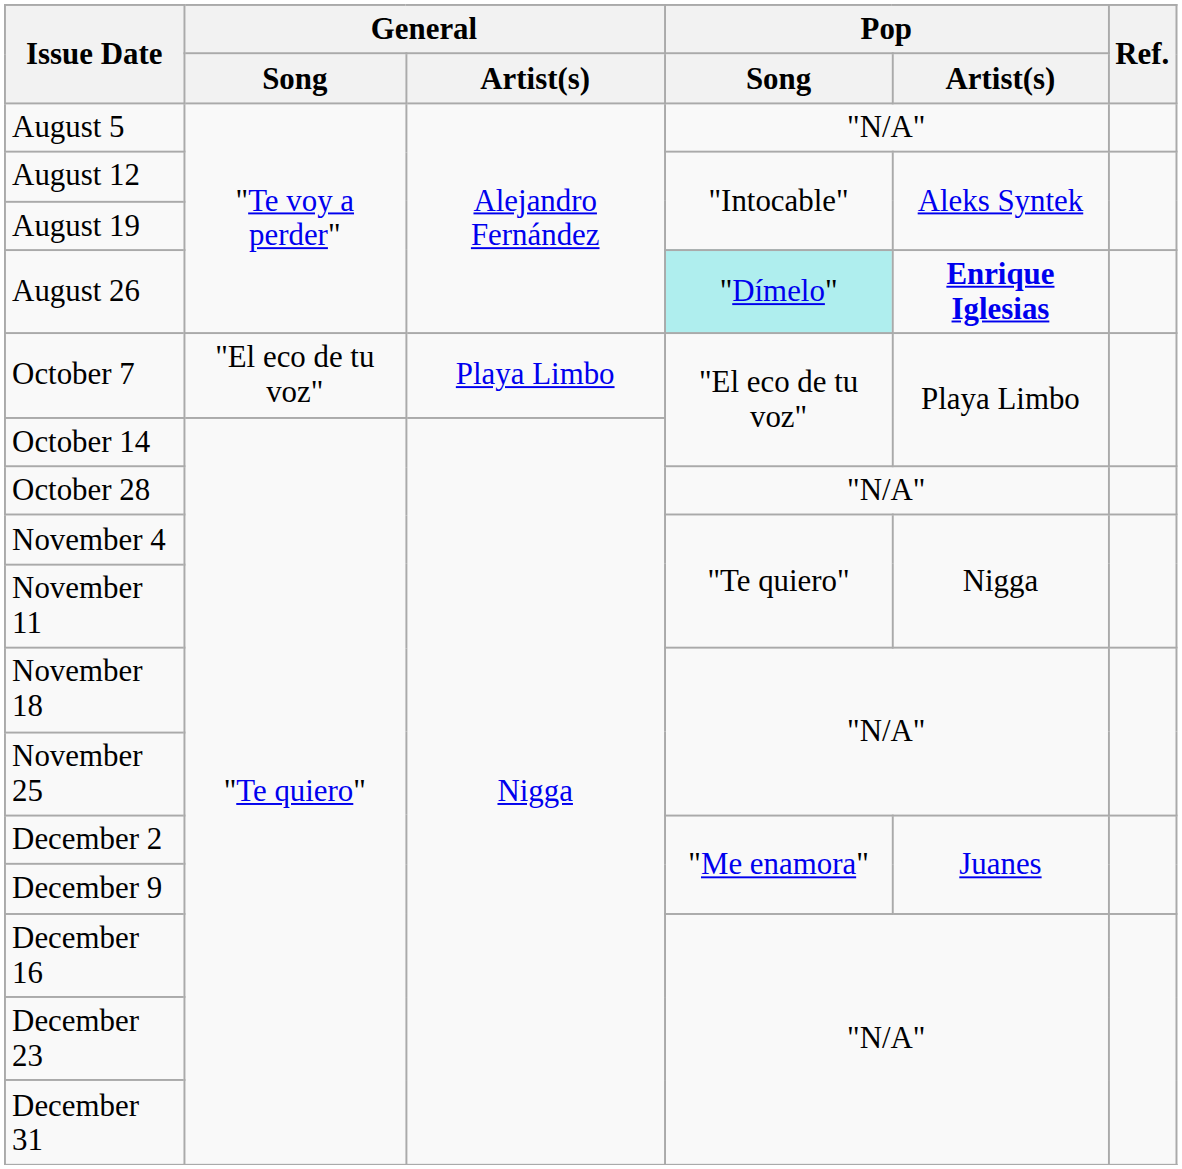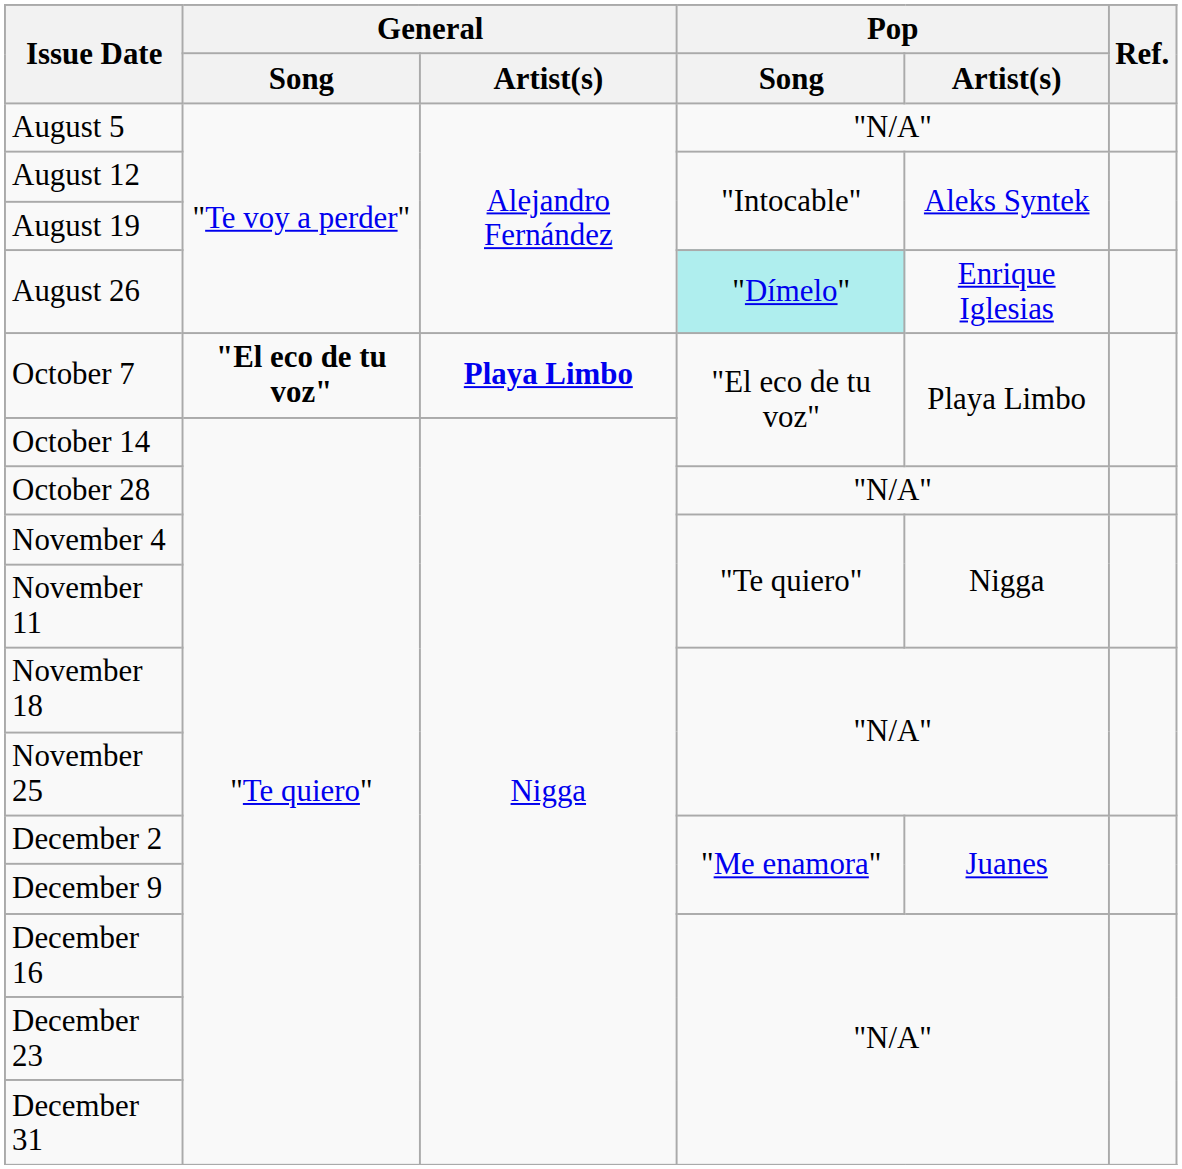(1000, 291) bold -> (1007, 291) normal
(295, 374) normal -> (301, 374) bold
(535, 374) normal -> (548, 374) bold
